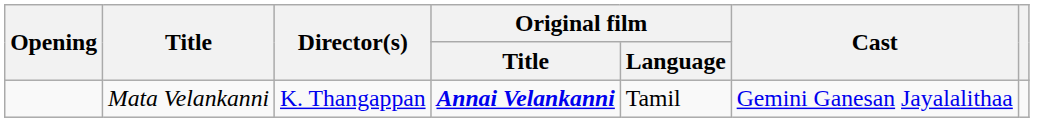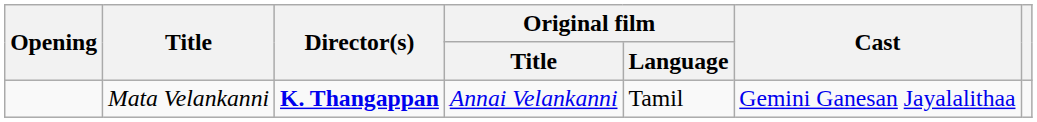(353, 98) normal -> (359, 98) bold
(526, 98) bold -> (534, 98) normal
